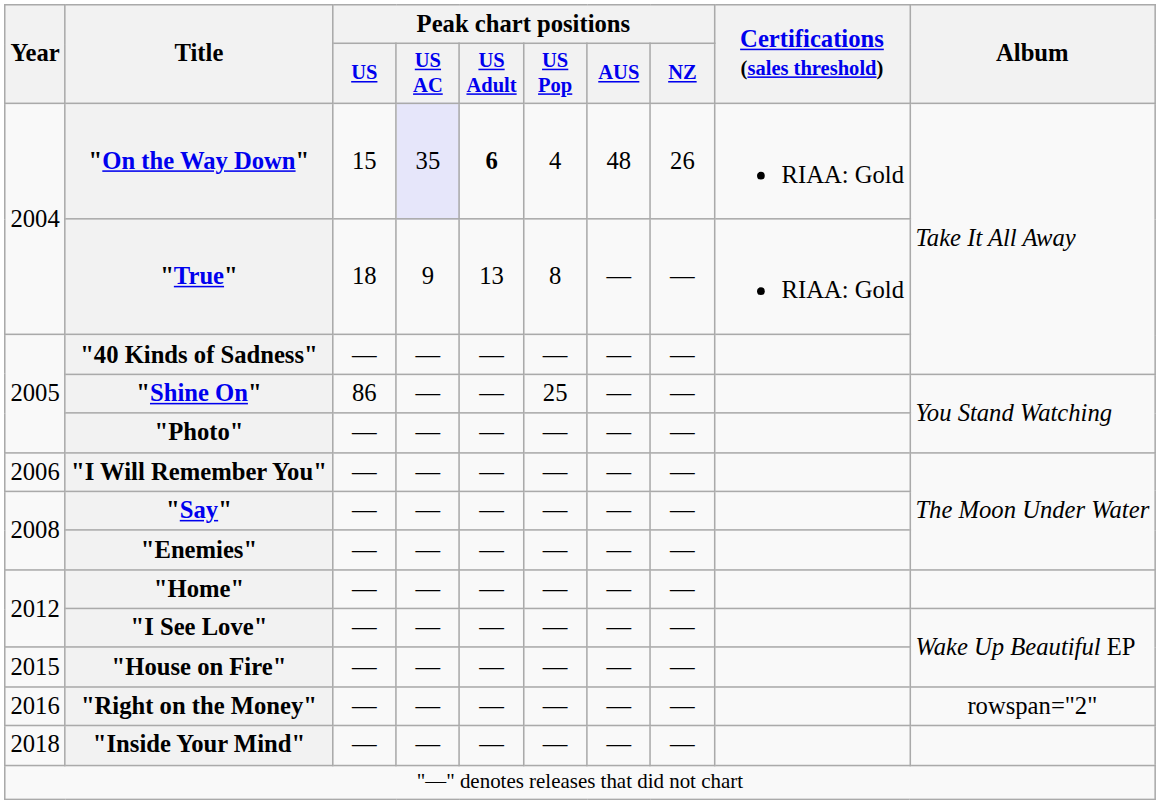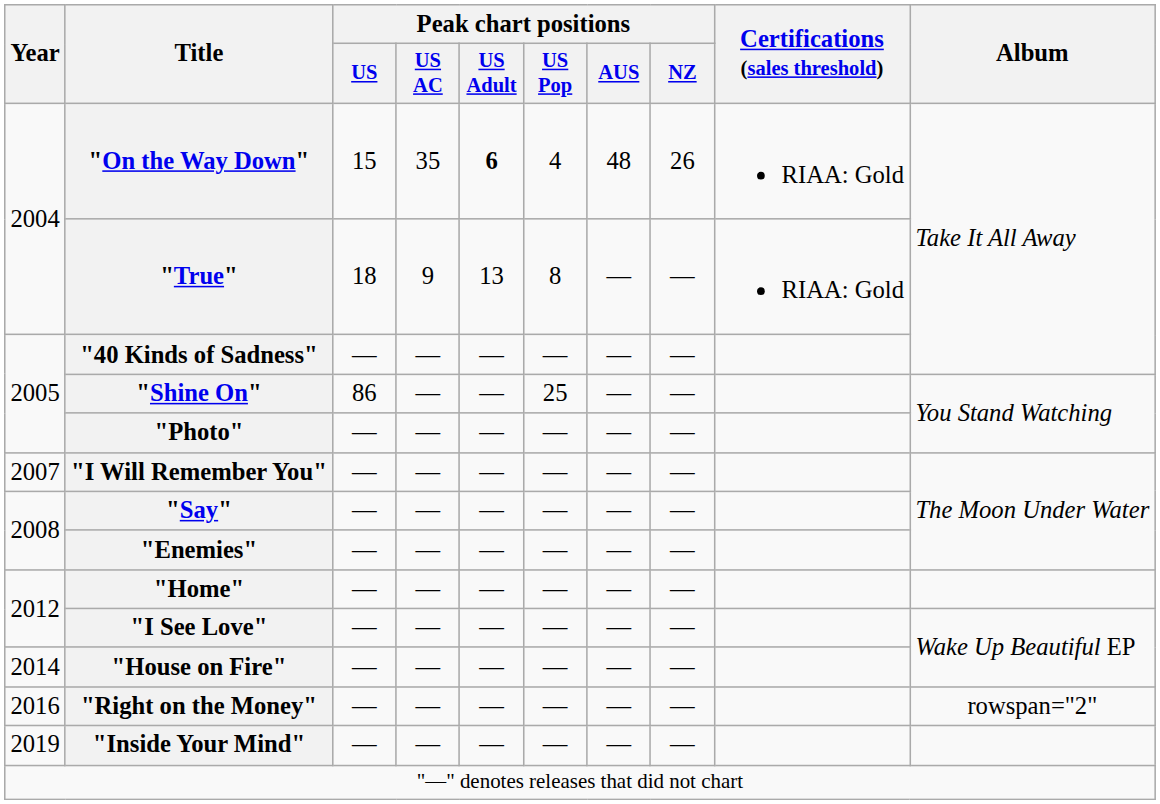(428, 160) lavender background -> (428, 160) no background
(35, 471) 2006 -> (35, 471) 2007
(35, 666) 2015 -> (35, 666) 2014
(35, 745) 2018 -> (35, 745) 2019
